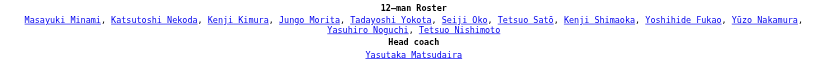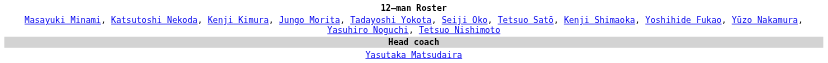(414, 42) no background -> (414, 42) lightgrey background
